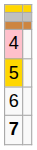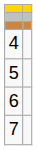(14, 43) pink background -> (14, 43) no background
(14, 72) gold background -> (14, 72) no background
(14, 129) bold -> (14, 129) normal
